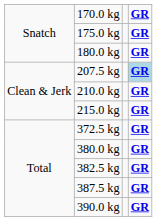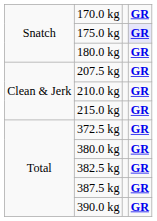(140, 33) no background -> (140, 33) lavender background
(140, 71) lightblue background -> (140, 71) no background
